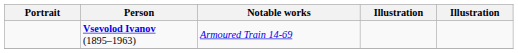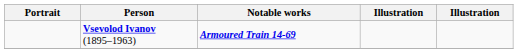(246, 34) normal -> (248, 34) bold
